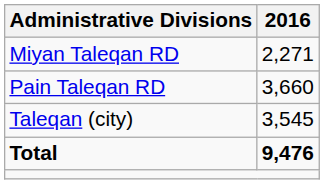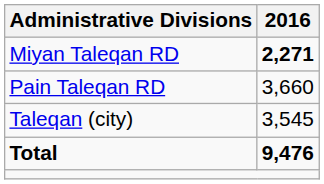(288, 53) normal -> (288, 53) bold
